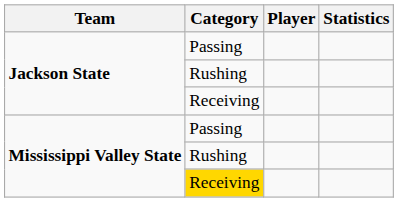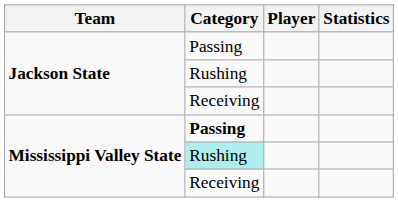(216, 128) normal -> (217, 128) bold
(218, 155) no background -> (218, 155) paleturquoise background
(224, 182) gold background -> (224, 182) no background
